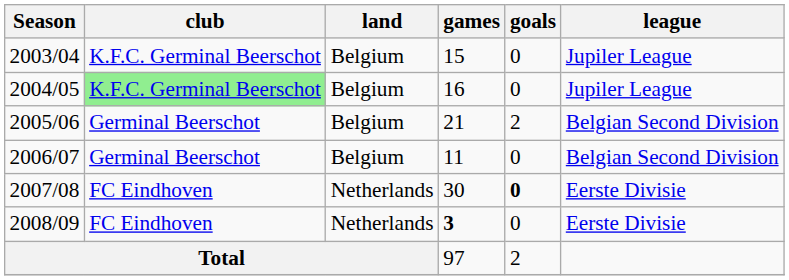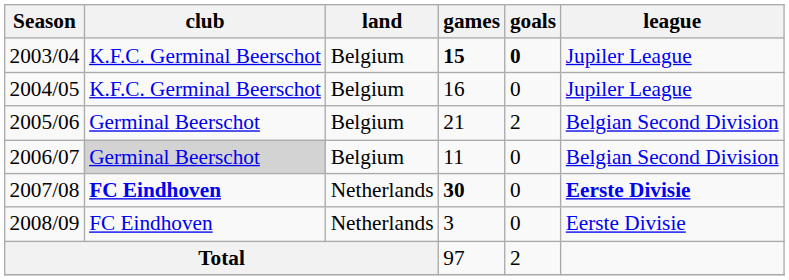(454, 55) normal -> (454, 55) bold
(515, 55) normal -> (515, 55) bold
(205, 88) lightgreen background -> (205, 88) no background
(175, 156) no background -> (175, 156) lightgrey background
(151, 190) normal -> (155, 190) bold
(454, 190) normal -> (454, 190) bold
(515, 190) bold -> (515, 190) normal
(626, 190) normal -> (628, 190) bold
(449, 223) bold -> (449, 223) normal
